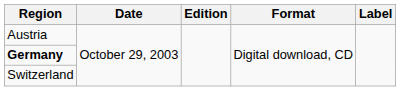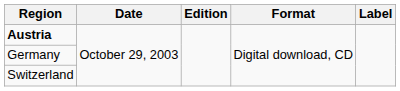(27, 34) normal -> (29, 34) bold
(35, 55) bold -> (34, 55) normal
